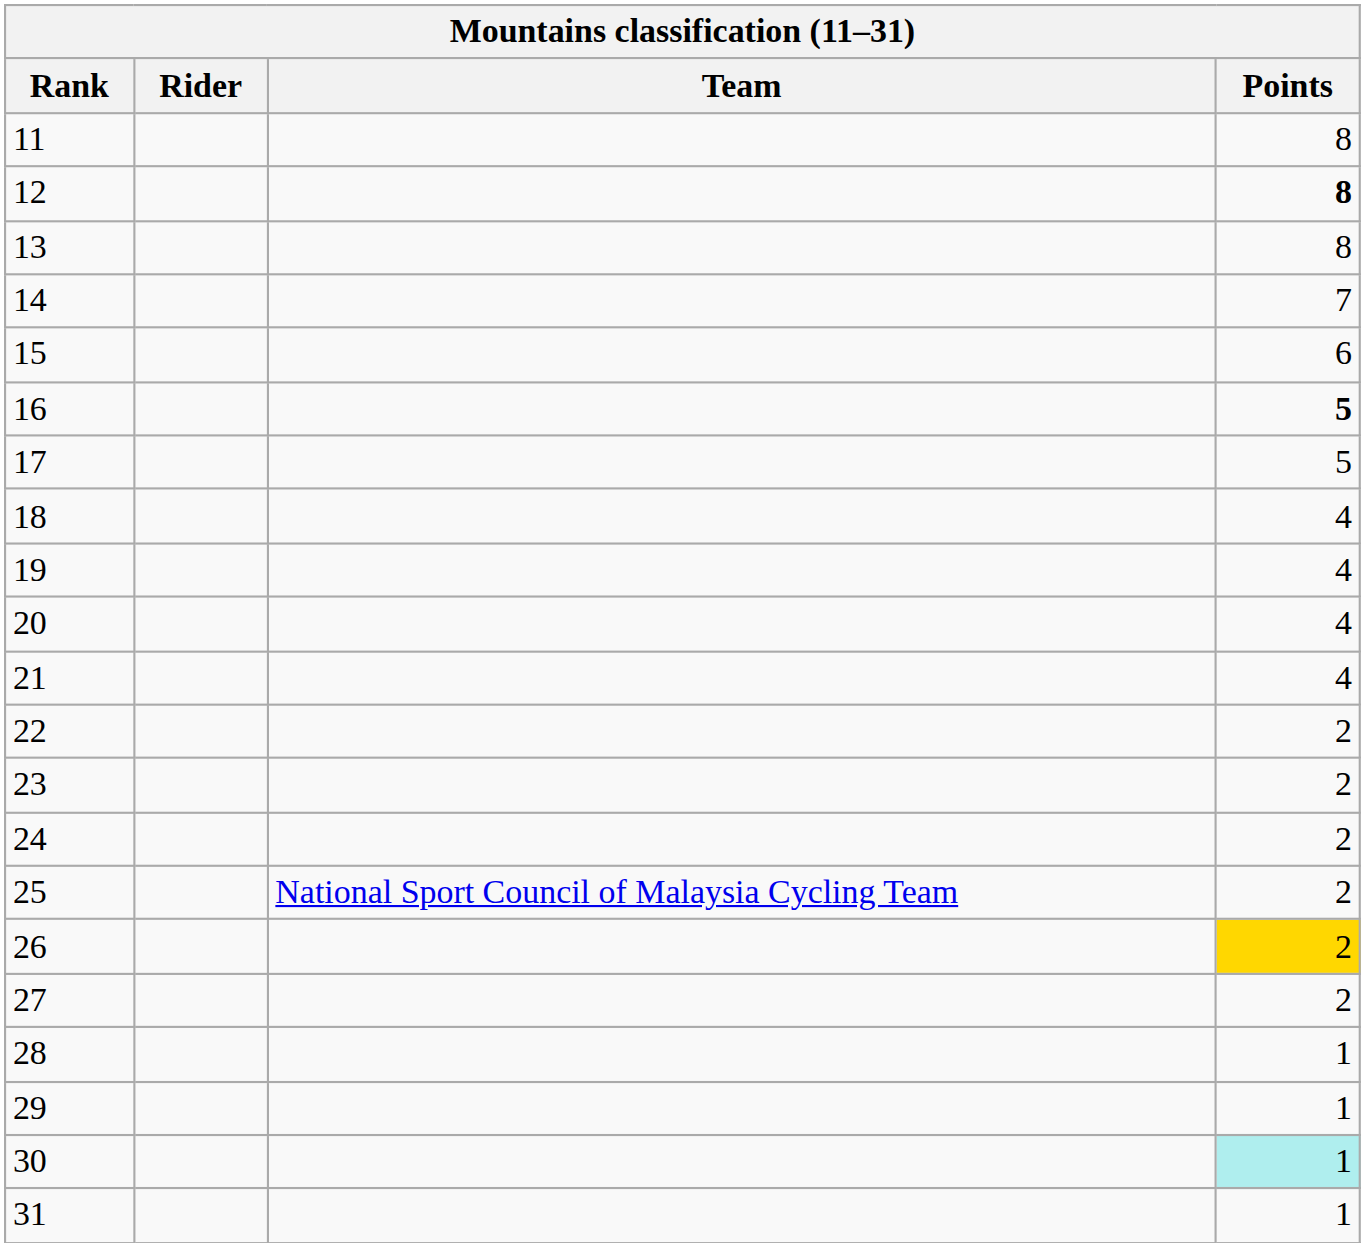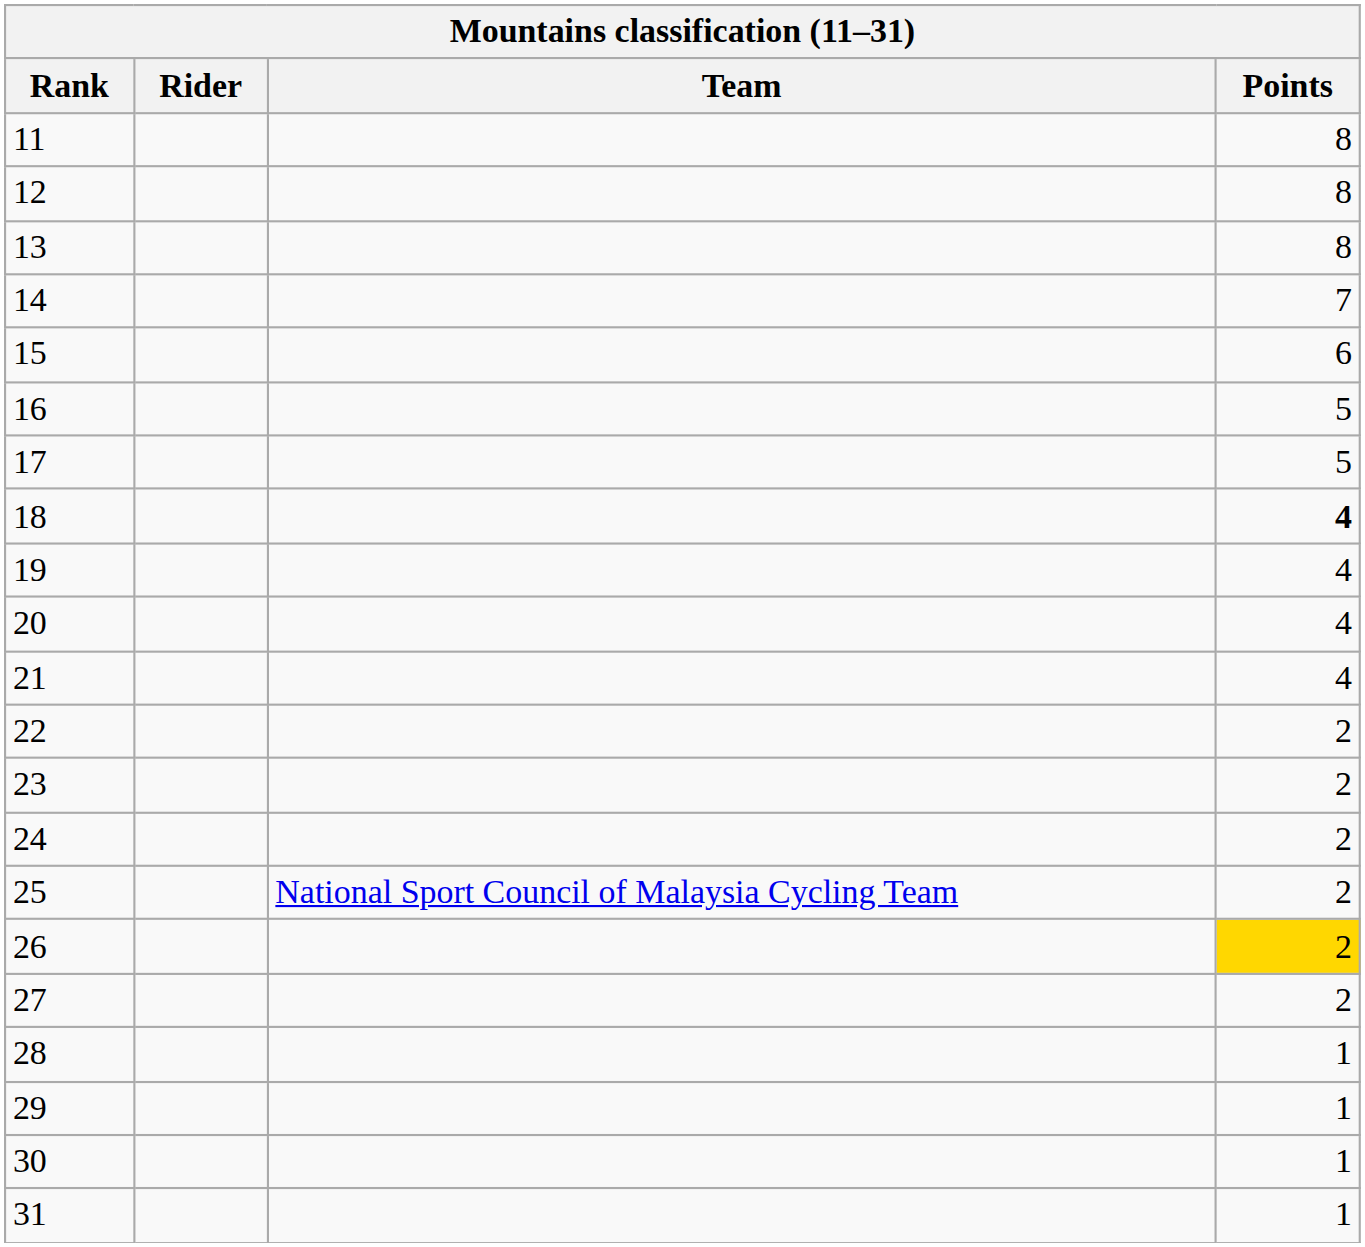(1343, 192) bold -> (1343, 192) normal
(1343, 407) bold -> (1343, 407) normal
(1343, 515) normal -> (1343, 515) bold
(1343, 1161) paleturquoise background -> (1343, 1161) no background
